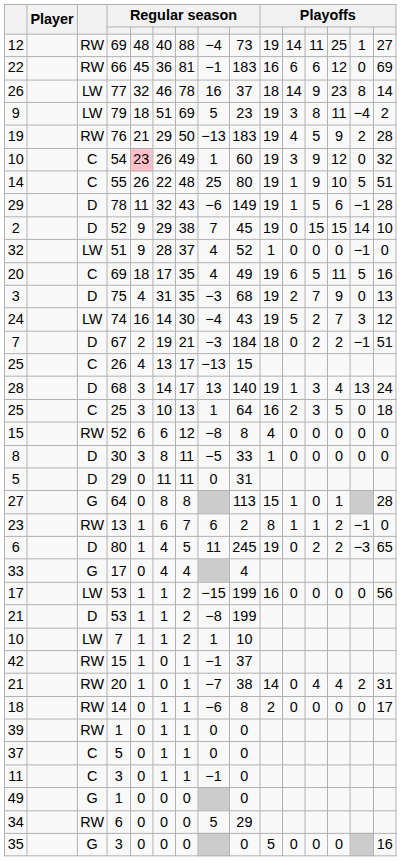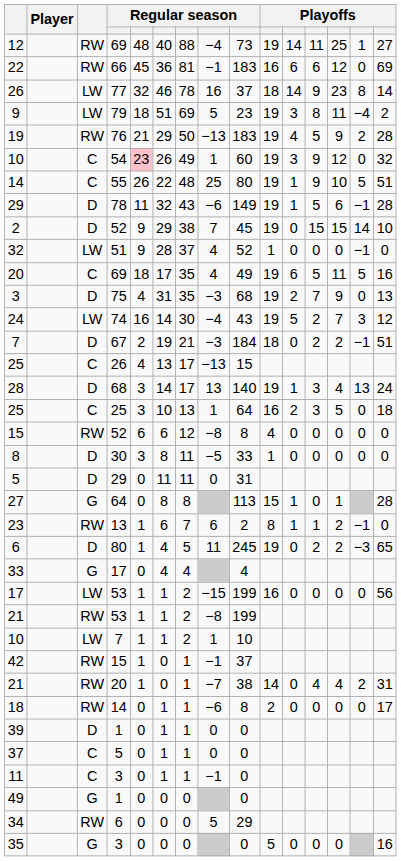(92, 616) D -> (92, 616) RW
(92, 730) RW -> (92, 730) D
